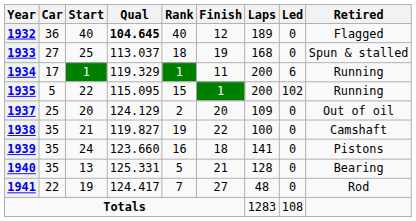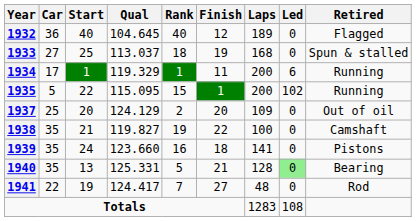(135, 33) bold -> (135, 33) normal
(292, 168) no background -> (292, 168) lightgreen background
